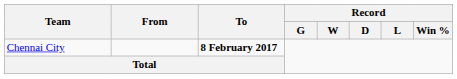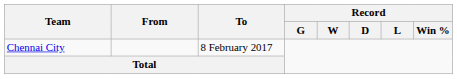(239, 47) bold -> (236, 47) normal
